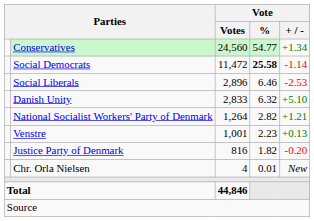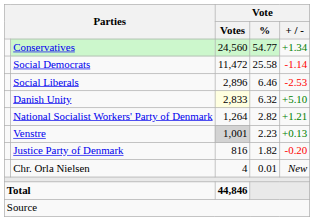(265, 64) bold -> (265, 64) normal
(235, 99) no background -> (235, 99) lightyellow background
(235, 133) no background -> (235, 133) lightgrey background
